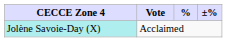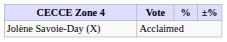(54, 28) paleturquoise background -> (54, 28) no background
